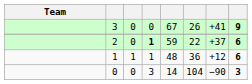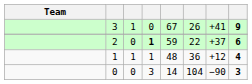(133, 27) 0 -> (133, 27) 1
(238, 57) 6 -> (238, 57) 4
